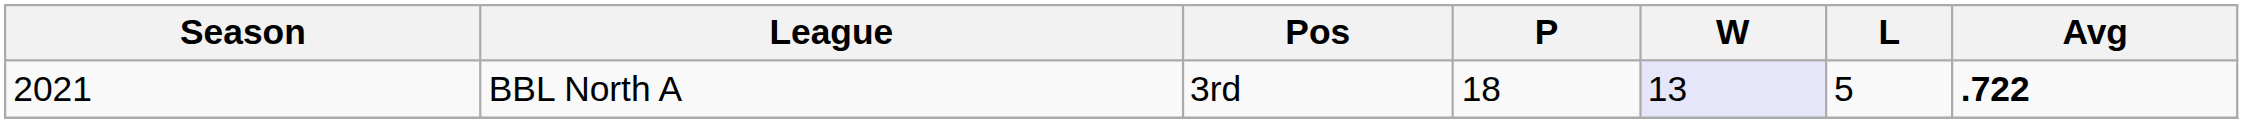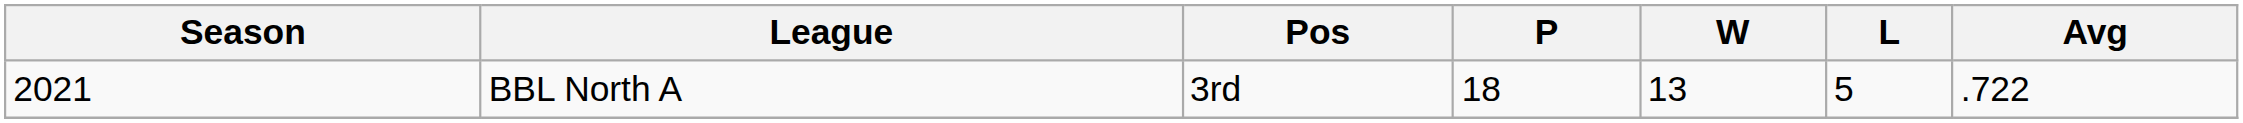(1667, 88) lavender background -> (1667, 88) no background
(1995, 88) bold -> (1995, 88) normal
